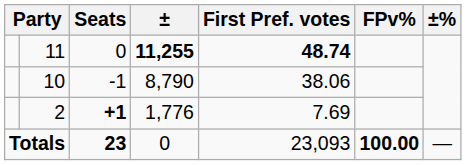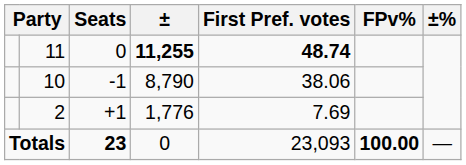(115, 112) bold -> (115, 112) normal
